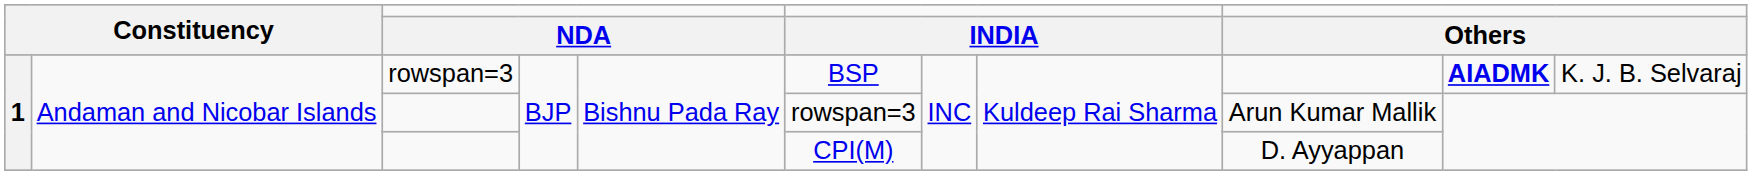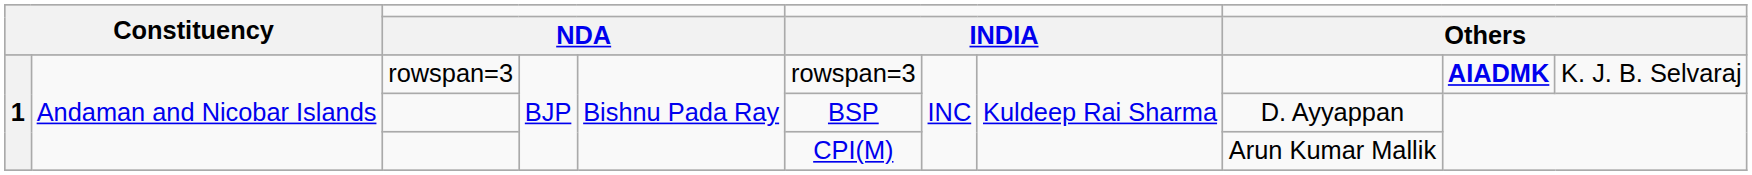(853, 74) BSP -> (853, 74) rowspan=3
(853, 112) rowspan=3 -> (853, 112) BSP
(1332, 112) Arun Kumar Mallik -> (1332, 112) D. Ayyappan
(1332, 151) D. Ayyappan -> (1332, 151) Arun Kumar Mallik
